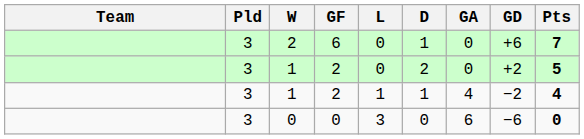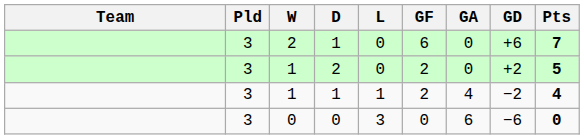columns swapped: (424, 18) <-> (336, 18)
